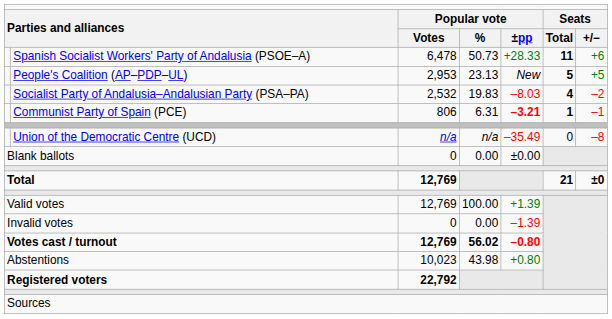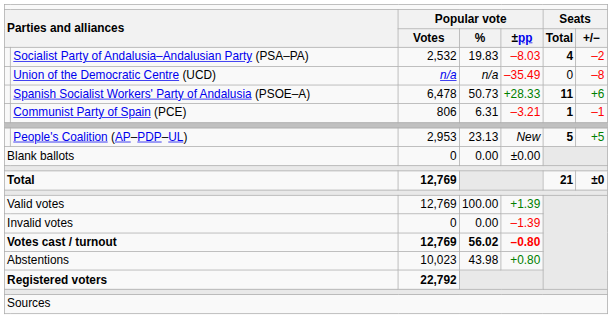rows swapped: (162, 56) <-> (161, 94)
rows swapped: (100, 75) <-> (115, 137)
(525, 113) bold -> (525, 113) normal
